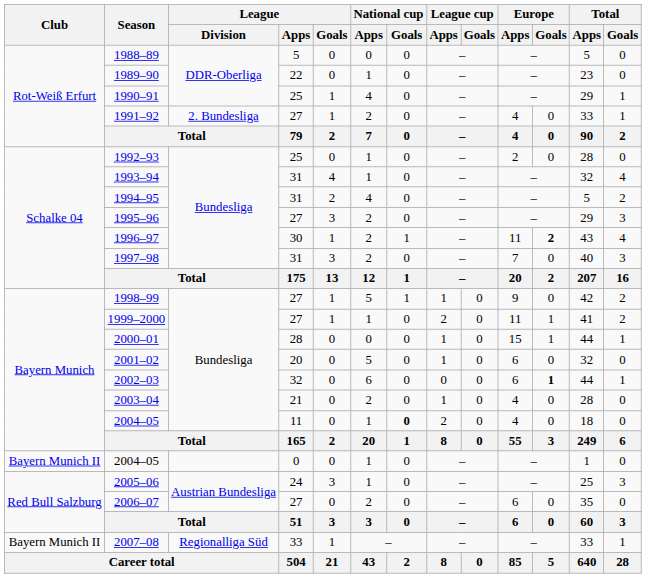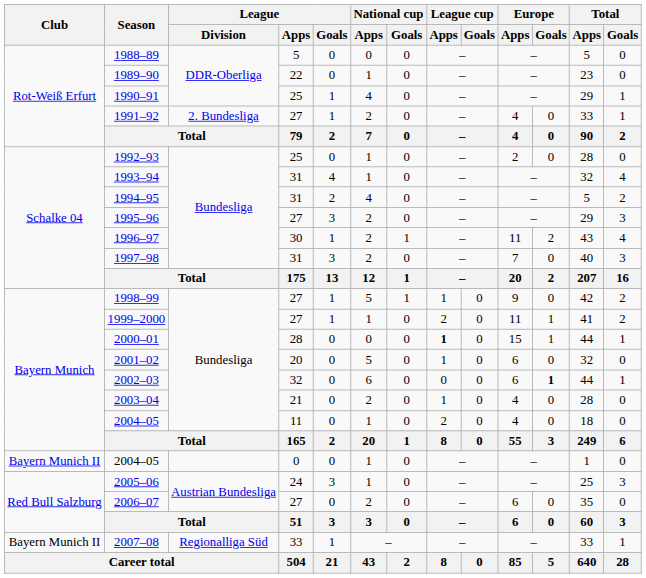(551, 237) bold -> (551, 237) normal
(444, 339) normal -> (444, 339) bold
(407, 420) bold -> (407, 420) normal
